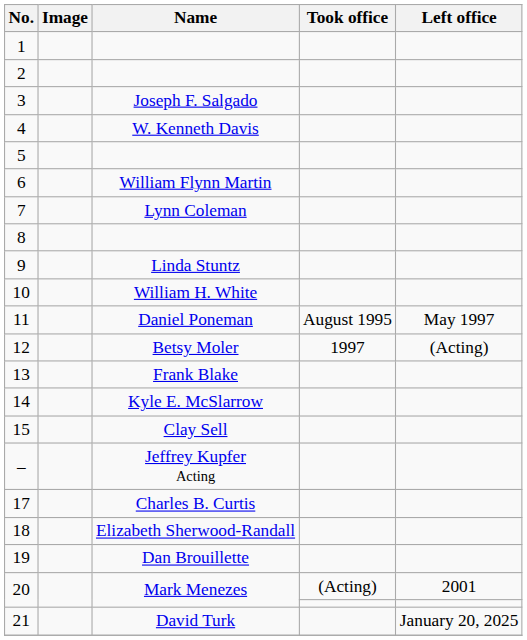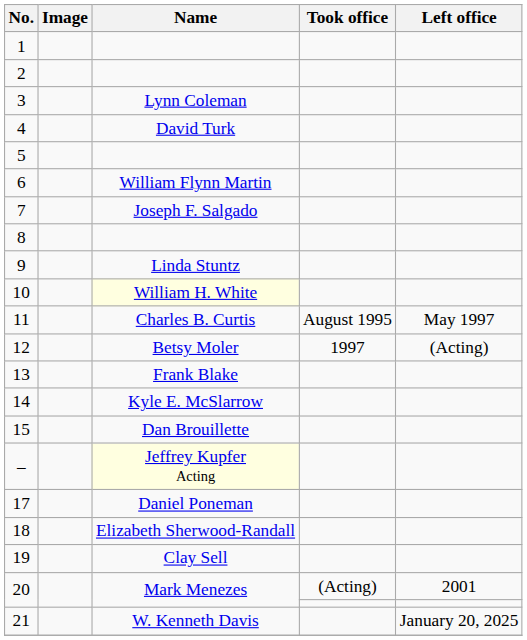(196, 100) Joseph F. Salgado -> (196, 100) Lynn Coleman
(196, 127) W. Kenneth Davis -> (196, 127) David Turk
(196, 210) Lynn Coleman -> (196, 210) Joseph F. Salgado
(196, 292) no background -> (196, 292) lightyellow background
(196, 319) Daniel Poneman -> (196, 319) Charles B. Curtis
(196, 429) Clay Sell -> (196, 429) Dan Brouillette
(196, 466) no background -> (196, 466) lightyellow background
(196, 503) Charles B. Curtis -> (196, 503) Daniel Poneman
(196, 558) Dan Brouillette -> (196, 558) Clay Sell
(196, 621) David Turk -> (196, 621) W. Kenneth Davis
